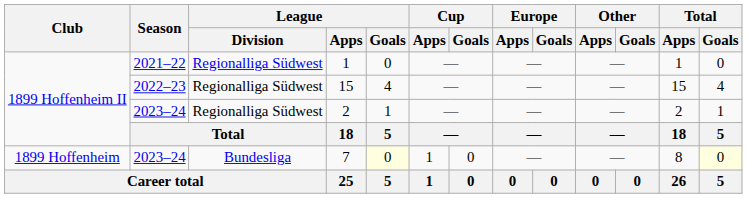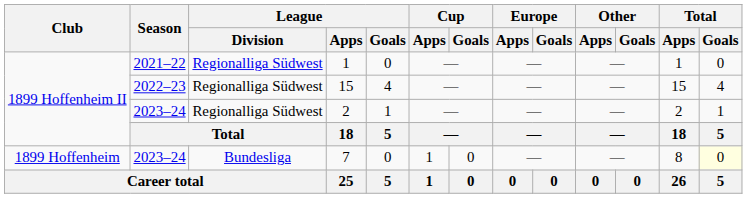(388, 157) lightyellow background -> (388, 157) no background
